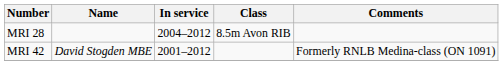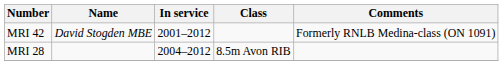rows swapped: (26, 51) <-> (26, 32)
